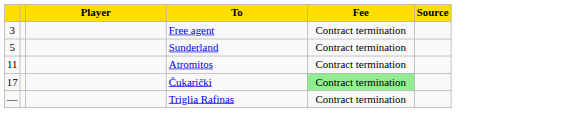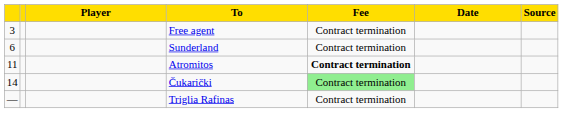+ column: (468, 13)
(12, 47) 5 -> (12, 47) 6
(361, 64) normal -> (361, 64) bold
(12, 82) 17 -> (12, 82) 14
